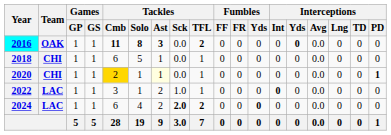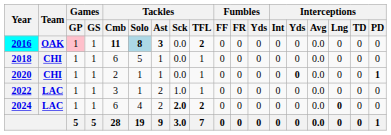(76, 43) no background -> (76, 43) pink background
(140, 43) no background -> (140, 43) lightblue background
(297, 43) bold -> (297, 43) normal
(115, 75) gold background -> (115, 75) no background
(160, 75) lightyellow background -> (160, 75) no background
(297, 75) normal -> (297, 75) bold
(278, 91) bold -> (278, 91) normal
(259, 106) bold -> (259, 106) normal
(340, 106) normal -> (340, 106) bold
